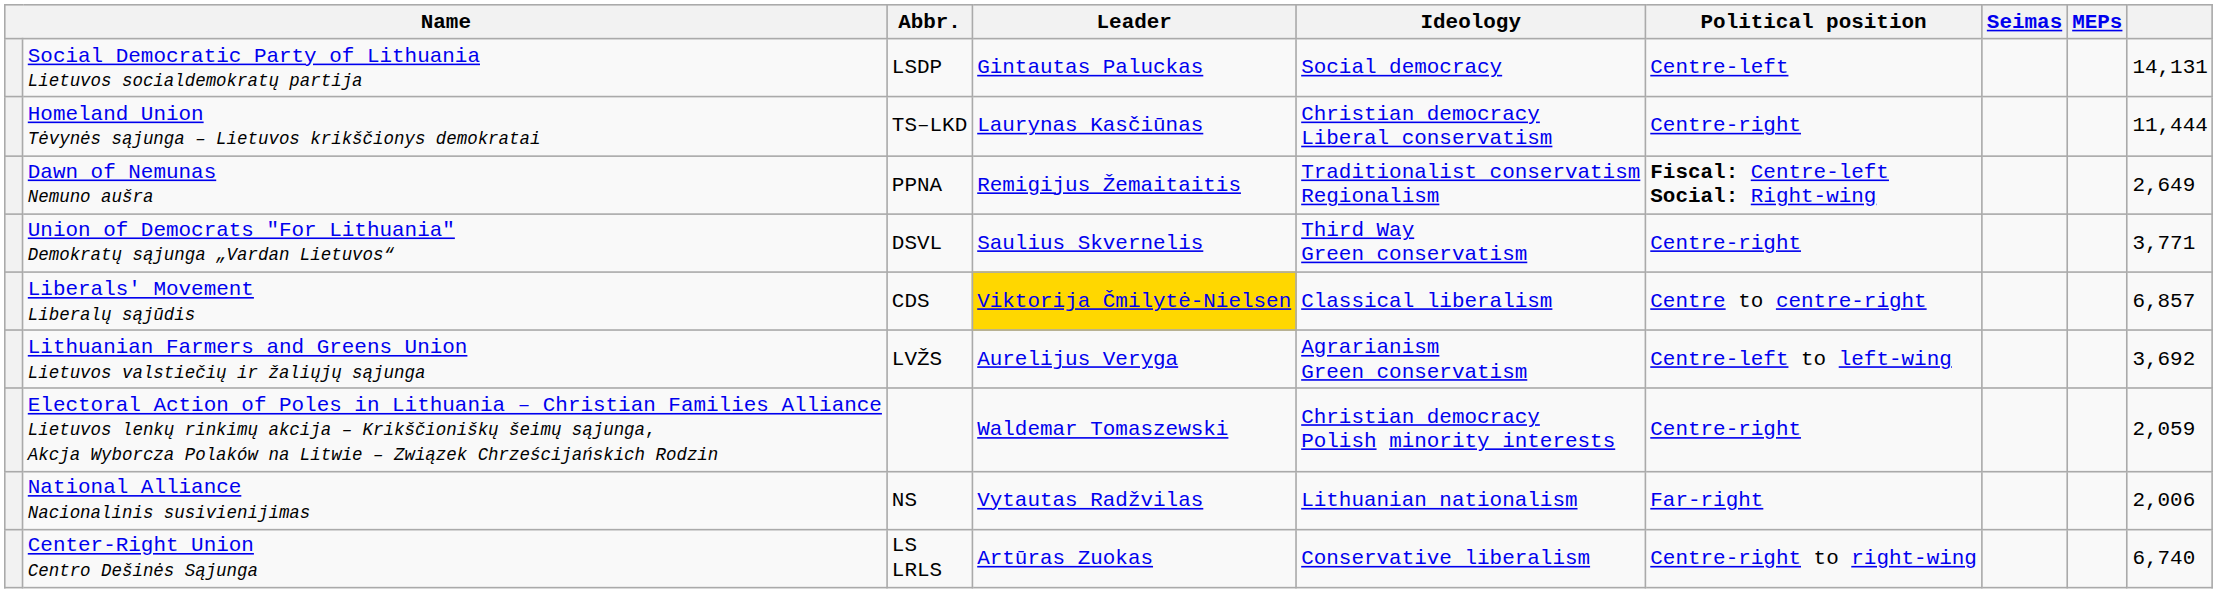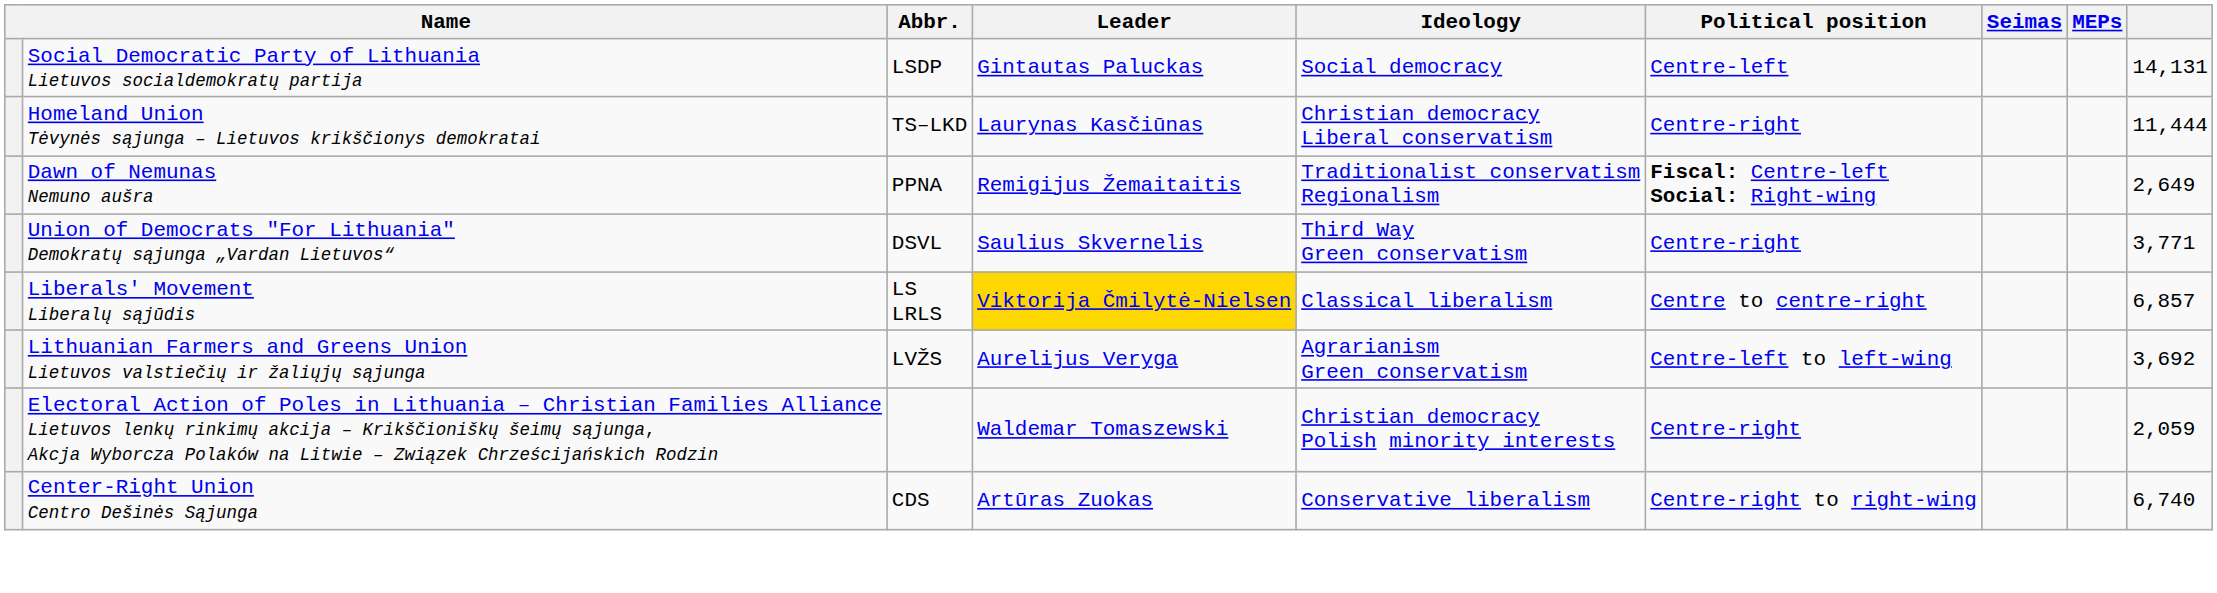(911, 301) CDS -> (917, 301) LS LRLS
- row: (169, 499)
(917, 558) LS LRLS -> (911, 500) CDS
